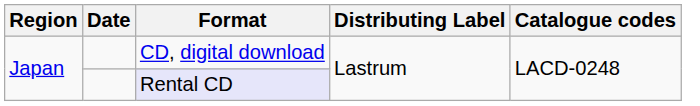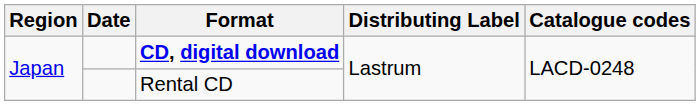(232, 52) normal -> (240, 52) bold
(186, 84) lavender background -> (186, 84) no background
